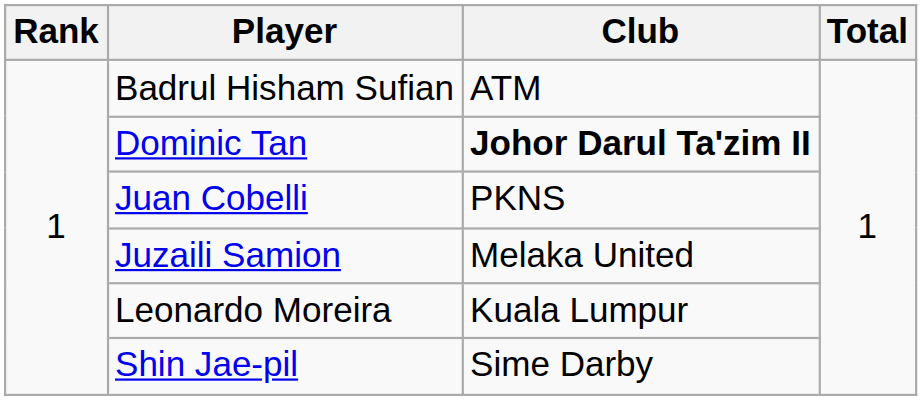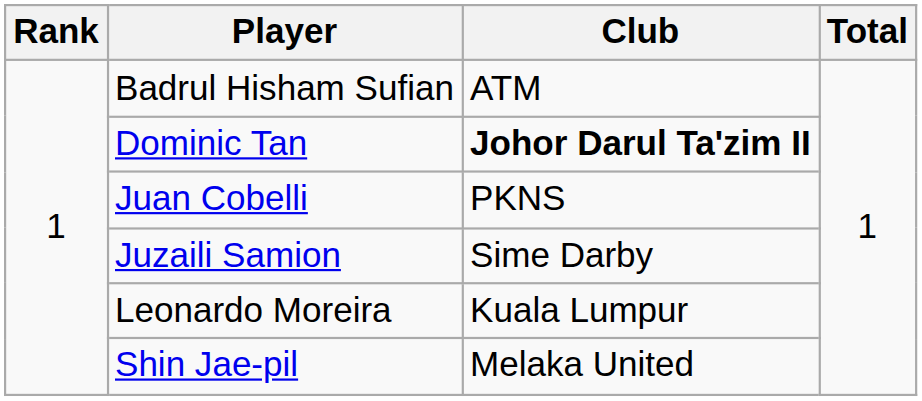(582, 254) Melaka United -> (562, 254) Sime Darby
(562, 365) Sime Darby -> (582, 365) Melaka United
